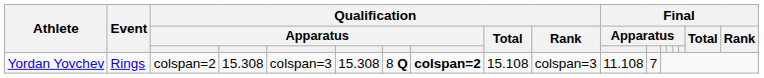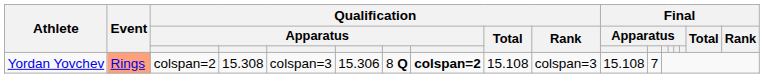(128, 63) no background -> (128, 63) lightsalmon background
(359, 63) 15.308 -> (359, 63) 15.306
(623, 63) 11.108 -> (624, 63) 15.108
